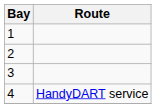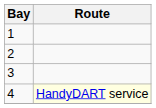(92, 93) no background -> (92, 93) lightyellow background
